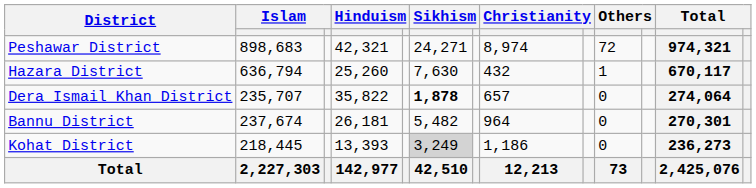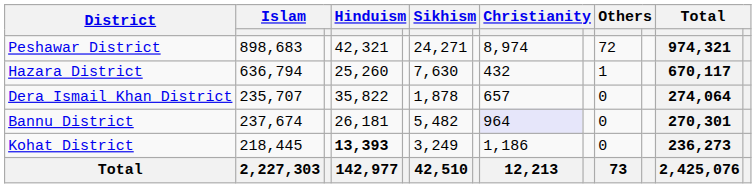(436, 97) bold -> (436, 97) normal
(497, 121) no background -> (497, 121) lavender background
(361, 146) normal -> (361, 146) bold
(436, 146) lightgrey background -> (436, 146) no background
